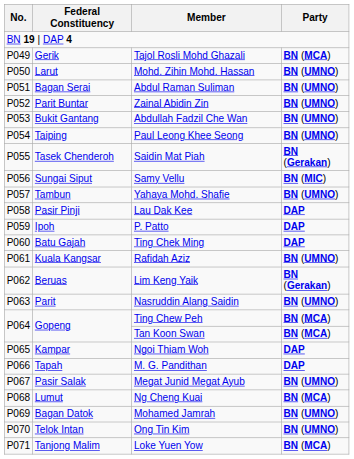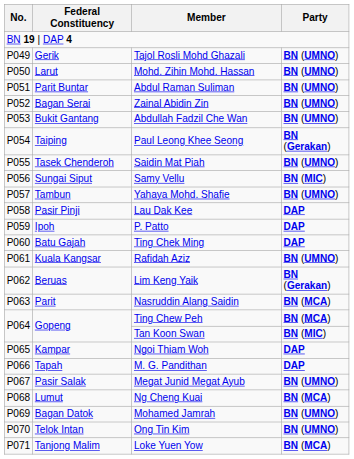(307, 55) BN (MCA) -> (311, 55) BN (UMNO)
(63, 87) Bagan Serai -> (61, 87) Parit Buntar
(61, 103) Parit Buntar -> (63, 103) Bagan Serai
(311, 135) BN (UMNO) -> (307, 141) BN (Gerakan)
(307, 157) BN (Gerakan) -> (311, 163) BN (UMNO)
(311, 302) BN (UMNO) -> (307, 302) BN (MCA)
(307, 334) BN (MCA) -> (305, 334) BN (MIC)
